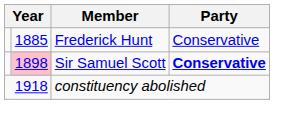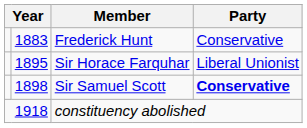(31, 39) 1885 -> (31, 39) 1883
+ row: (122, 63)
(31, 63) pink background -> (31, 87) no background
